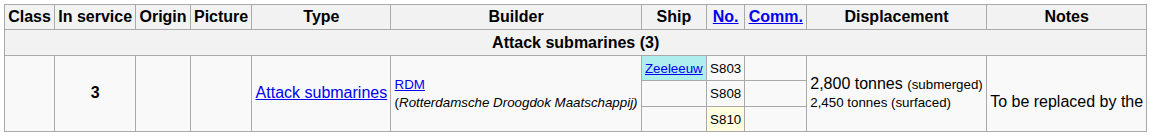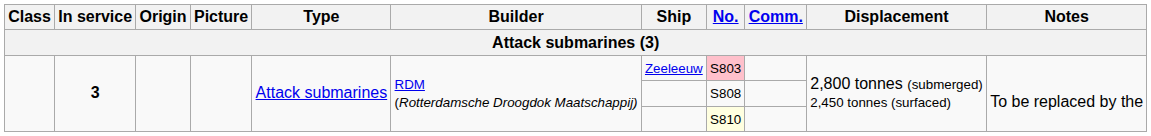(674, 67) paleturquoise background -> (674, 67) no background
(726, 68) no background -> (726, 68) pink background
